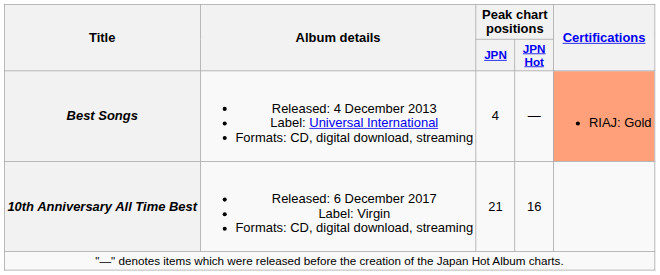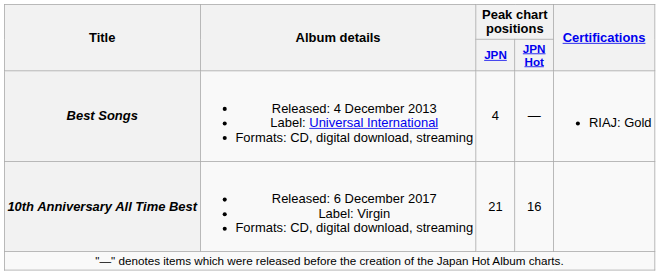(604, 123) lightsalmon background -> (604, 123) no background
